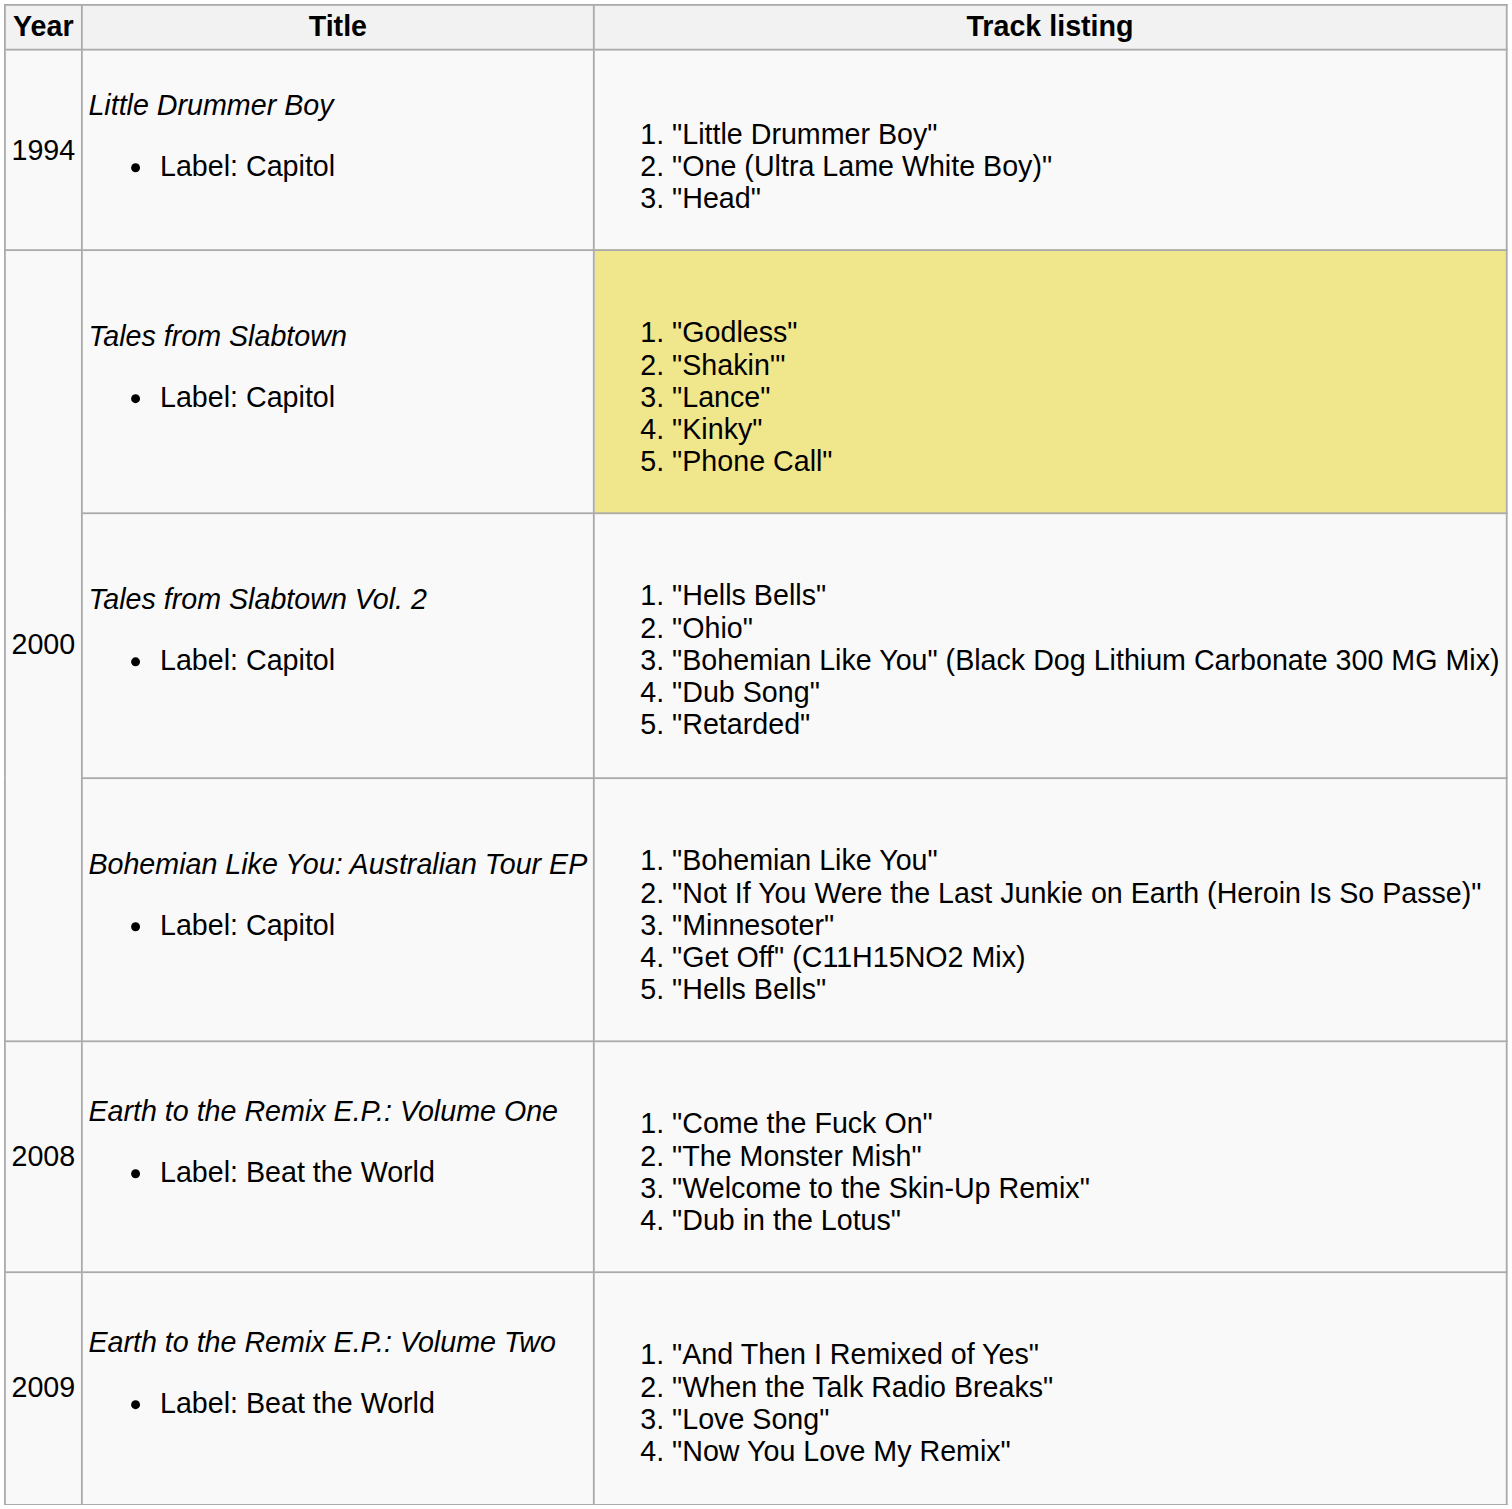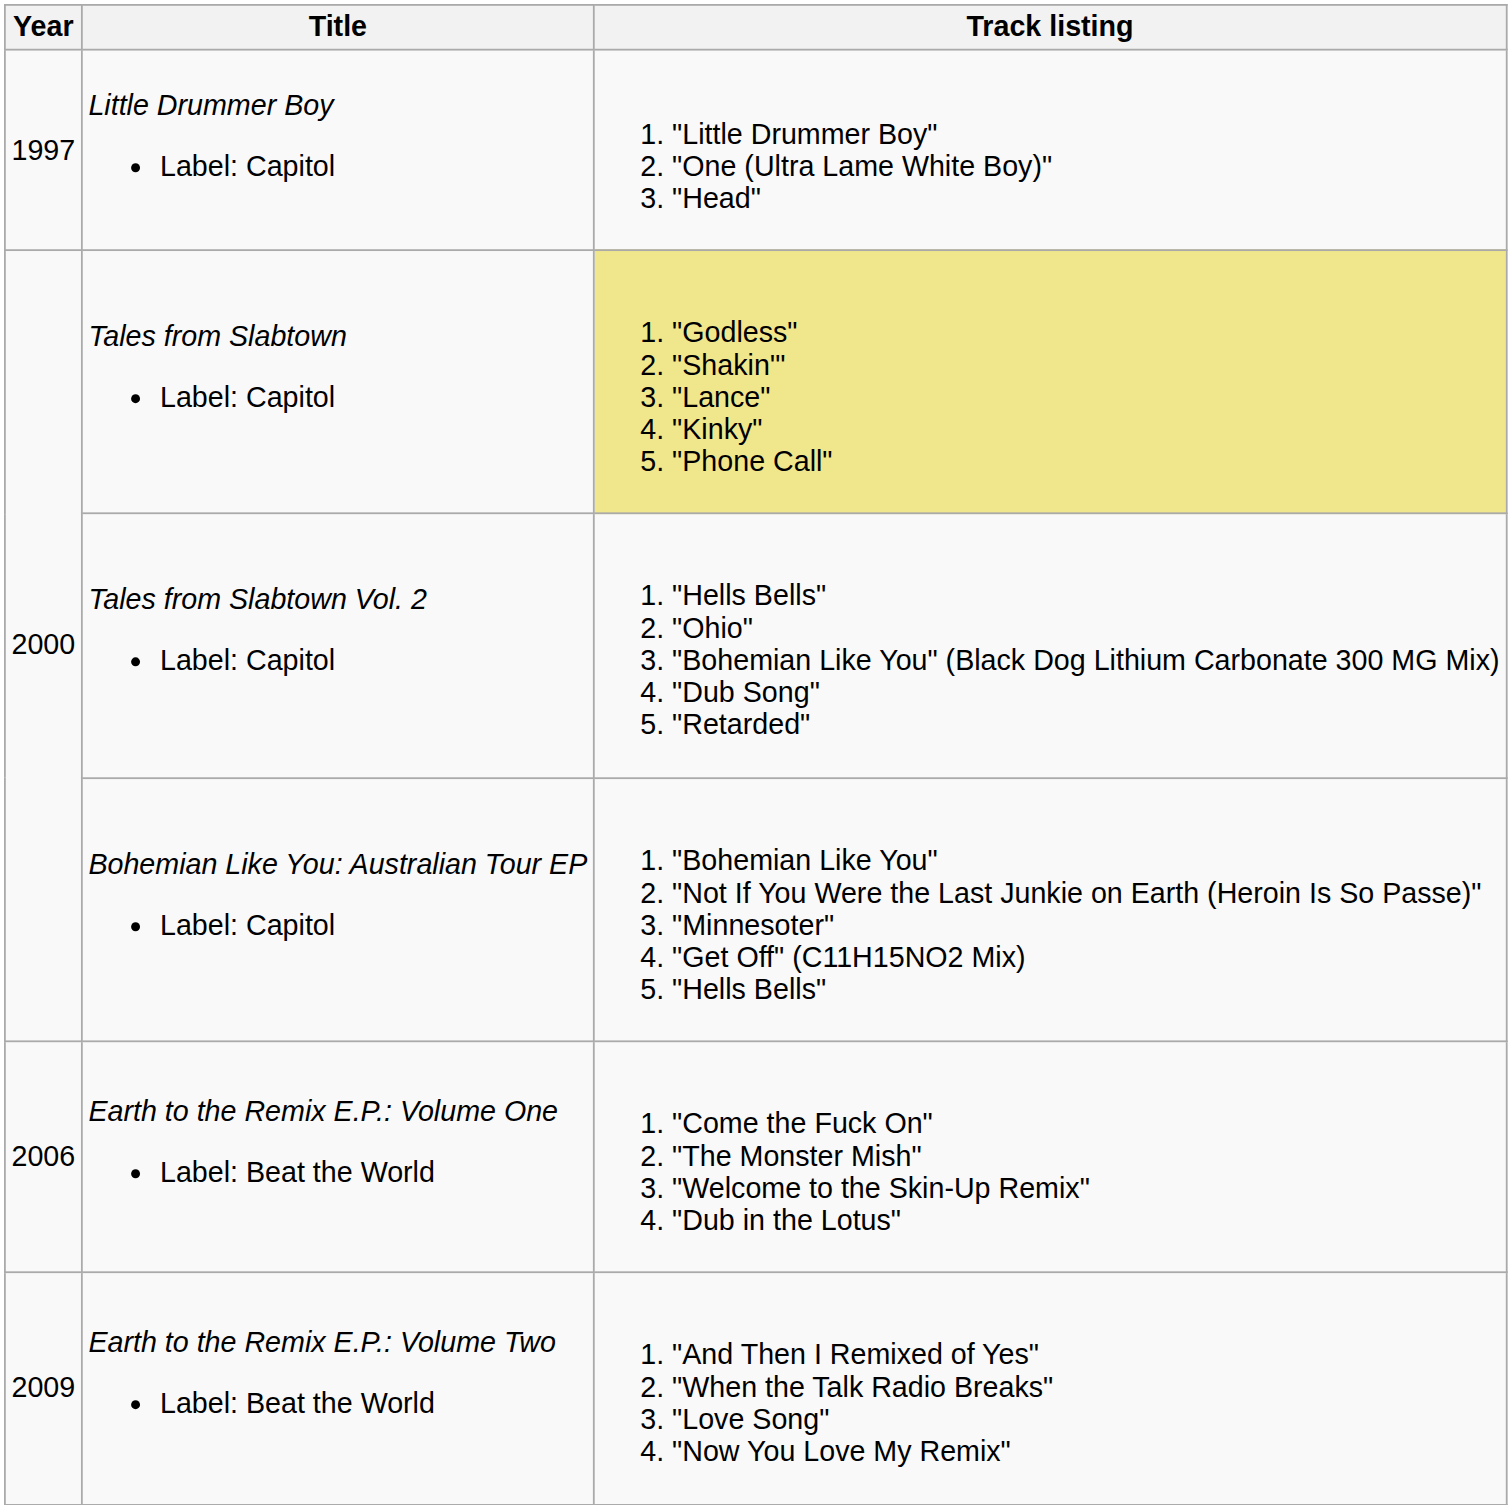(43, 149) 1994 -> (43, 149) 1997
(43, 1156) 2008 -> (43, 1156) 2006
